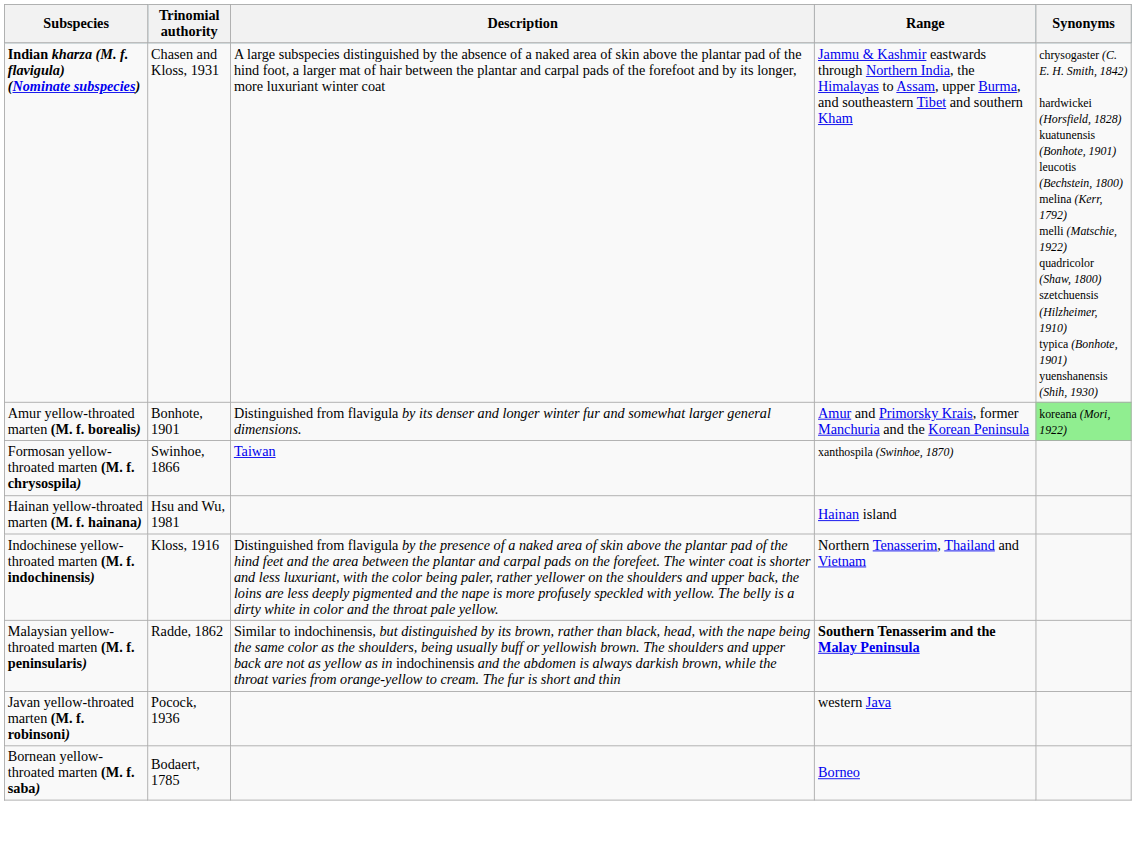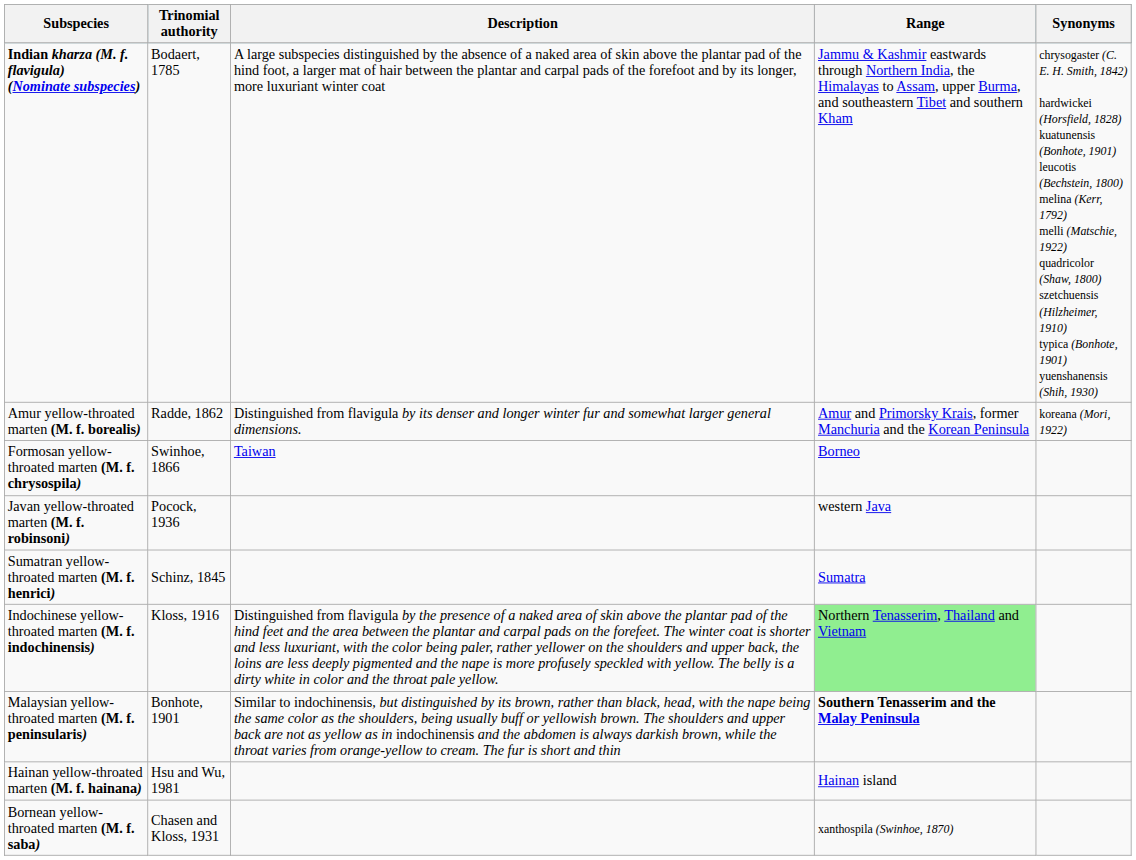(185, 62) Chasen and Kloss, 1931 -> (175, 62) Bodaert, 1785
(177, 421) Bonhote, 1901 -> (187, 413) Radde, 1862
(1075, 422) lightgreen background -> (1075, 422) no background
(886, 452) xanthospila (Swinhoe, 1870) -> (839, 452) Borneo
rows swapped: (75, 514) <-> (71, 718)
+ row: (71, 577)
(919, 553) no background -> (919, 623) lightgreen background
(187, 631) Radde, 1862 -> (177, 710) Bonhote, 1901
(175, 773) Bodaert, 1785 -> (185, 827) Chasen and Kloss, 1931
(839, 773) Borneo -> (886, 828) xanthospila (Swinhoe, 1870)
